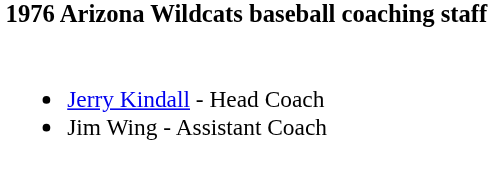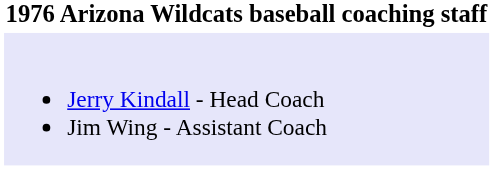(246, 113) no background -> (246, 113) lavender background
